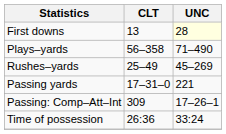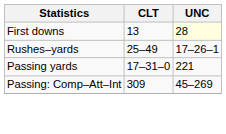- row: (37, 49)
(194, 66) 45–269 -> (197, 49) 17–26–1
(197, 102) 17–26–1 -> (194, 84) 45–269
- row: (55, 120)
